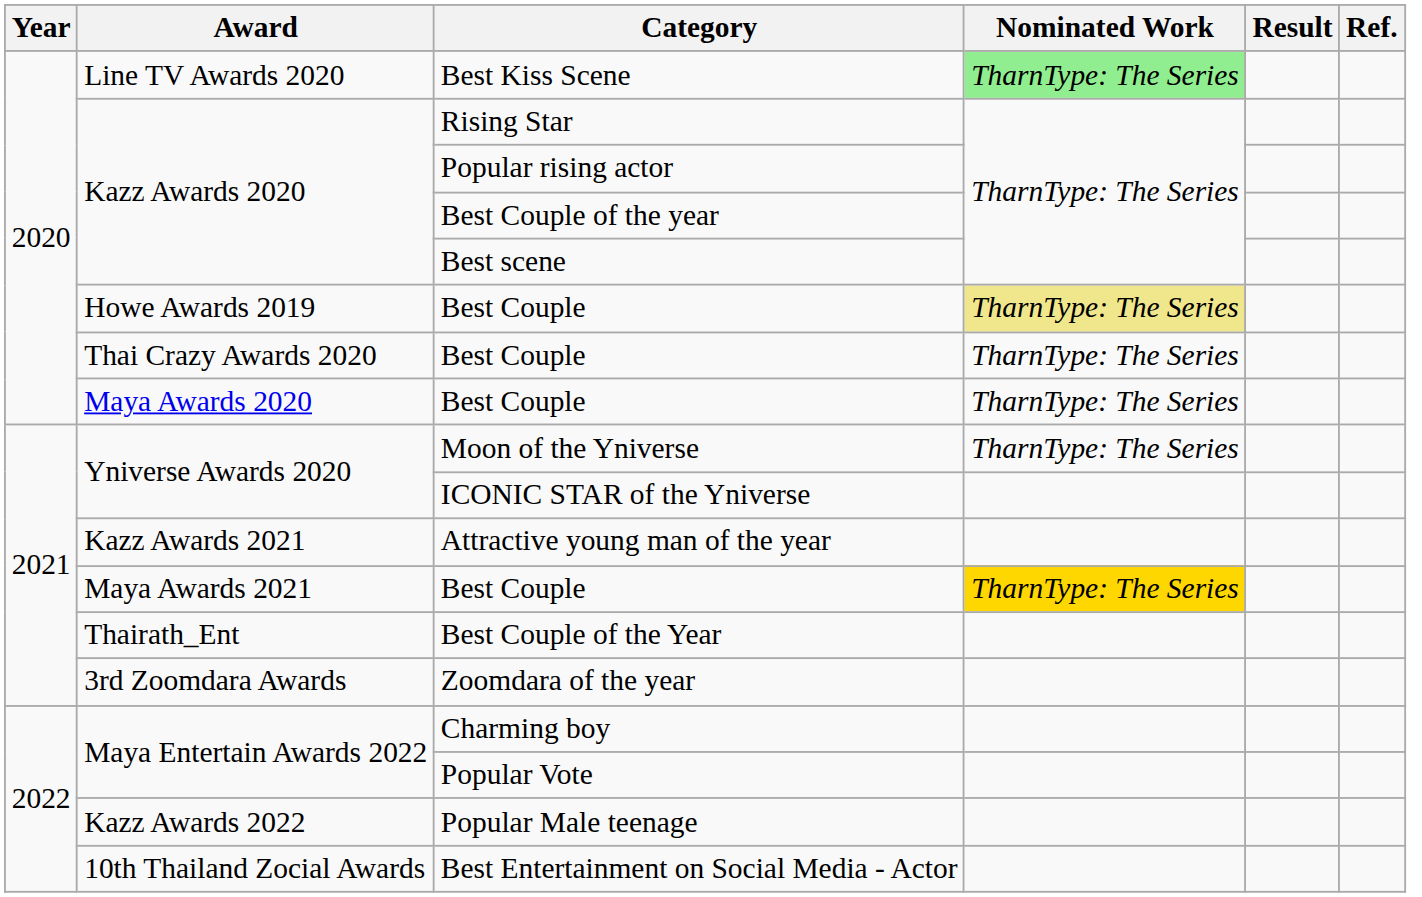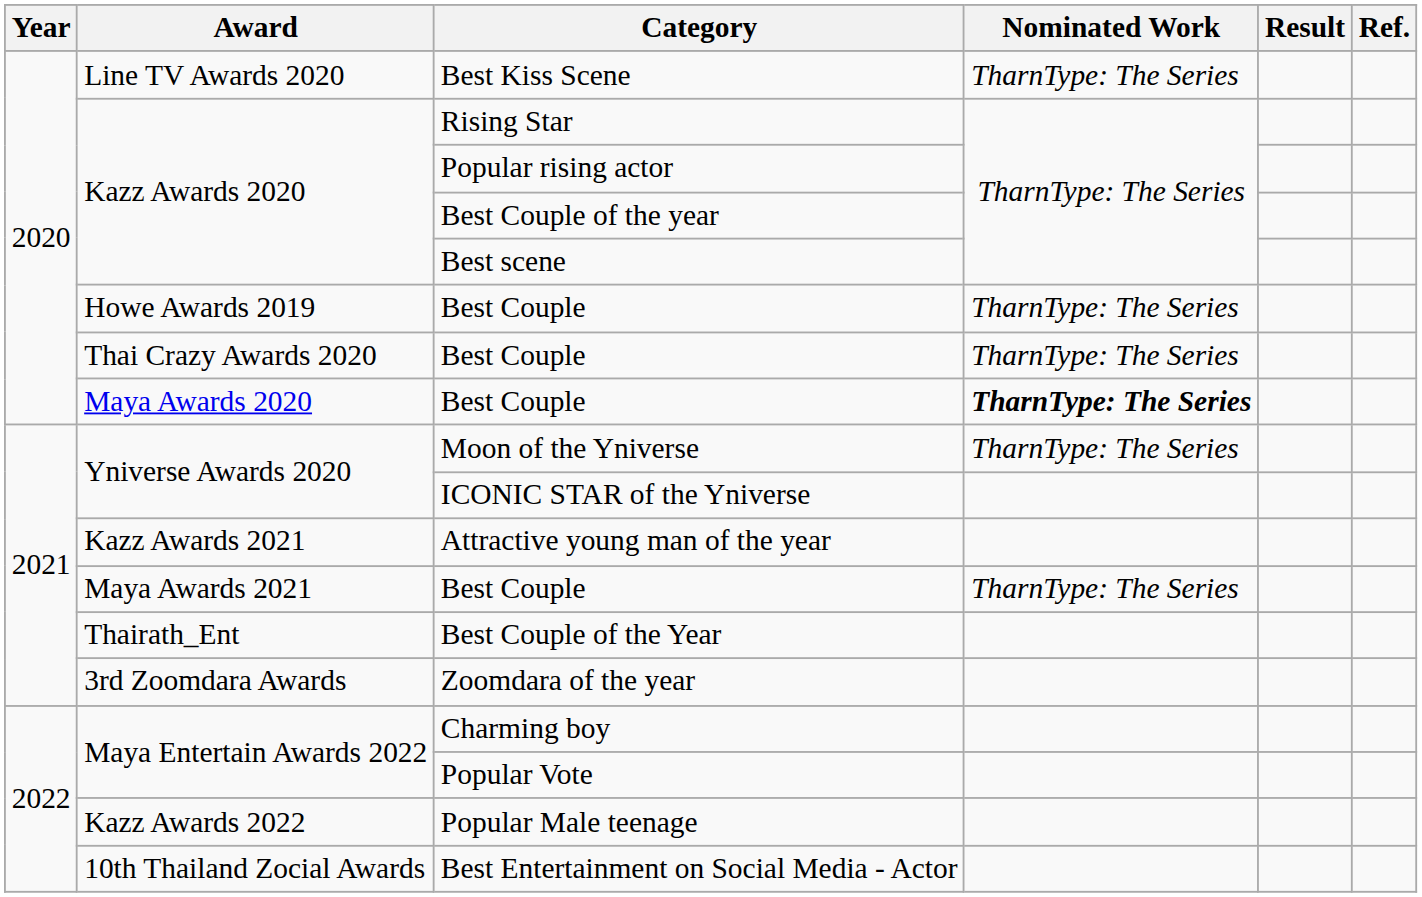(1105, 74) lightgreen background -> (1105, 74) no background
(1105, 307) khaki background -> (1105, 307) no background
(1105, 401) normal -> (1111, 401) bold
(1105, 588) gold background -> (1105, 588) no background
